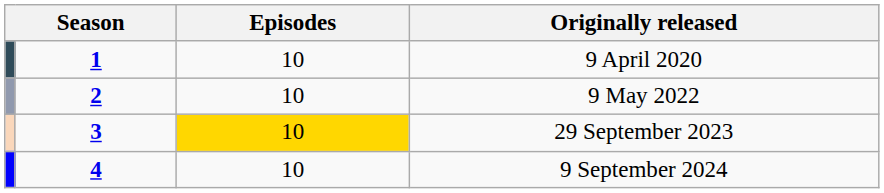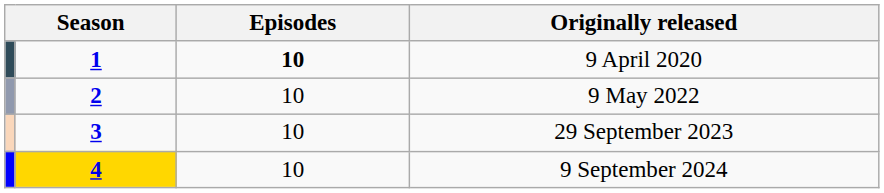(293, 59) normal -> (293, 59) bold
(293, 132) gold background -> (293, 132) no background
(96, 168) no background -> (96, 168) gold background
